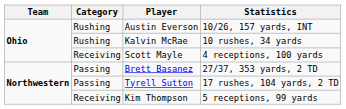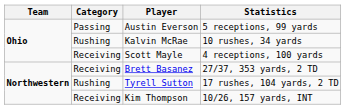(92, 26) Rushing -> (92, 26) Passing
(257, 26) 10/26, 157 yards, INT -> (260, 26) 5 receptions, 99 yards
(92, 69) Passing -> (97, 69) Receiving
(92, 83) Passing -> (92, 83) Rushing
(260, 97) 5 receptions, 99 yards -> (257, 97) 10/26, 157 yards, INT
